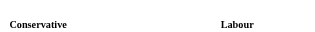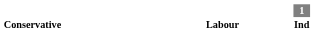+ column: (302, 10)
